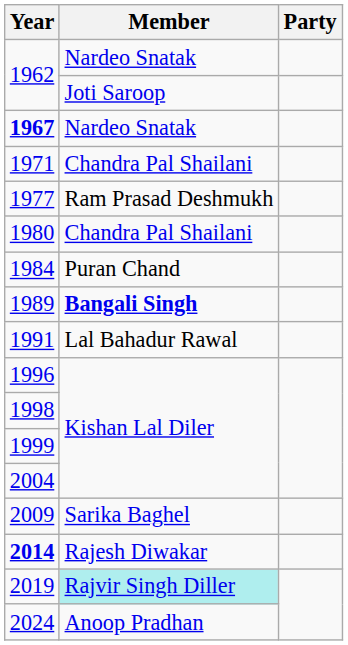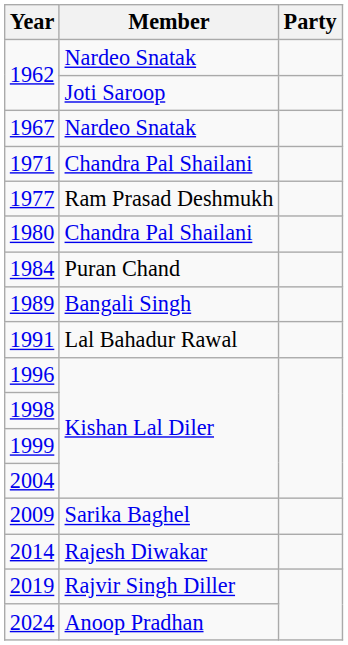(32, 127) bold -> (32, 127) normal
(131, 304) bold -> (128, 304) normal
(32, 551) bold -> (32, 551) normal
(150, 586) paleturquoise background -> (150, 586) no background
